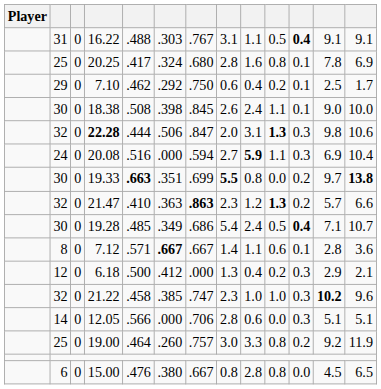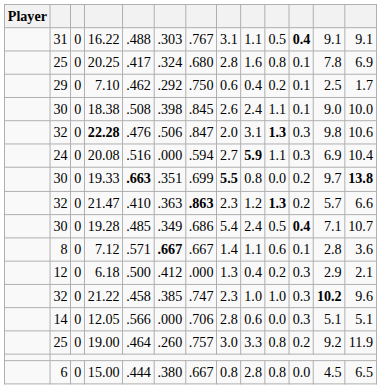(139, 132) .444 -> (139, 132) .476
(139, 372) .476 -> (139, 372) .444
